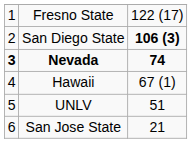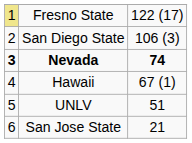(12, 15) no background -> (12, 15) khaki background
(157, 38) bold -> (157, 38) normal
